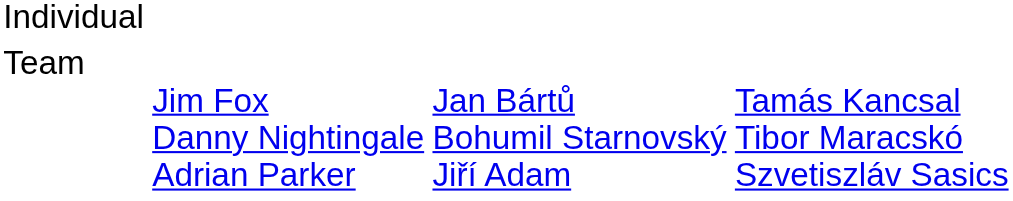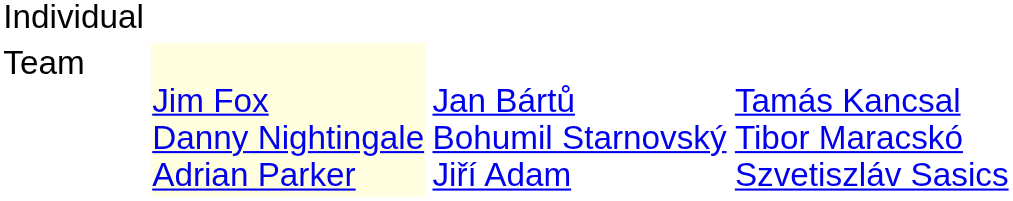(288, 138) no background -> (288, 138) lightyellow background
